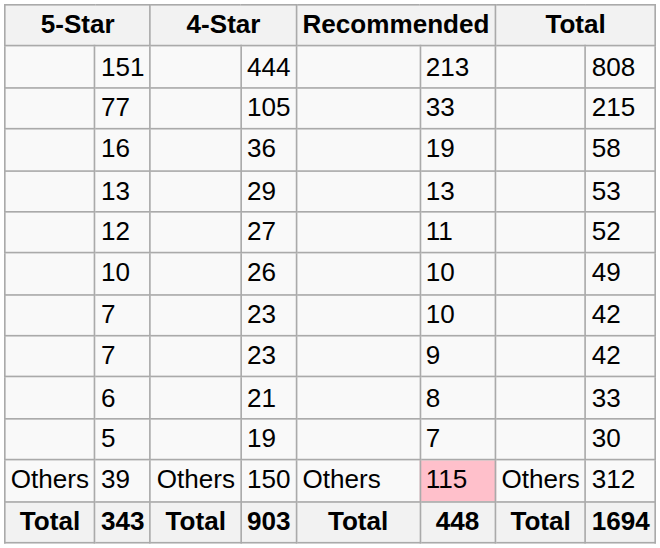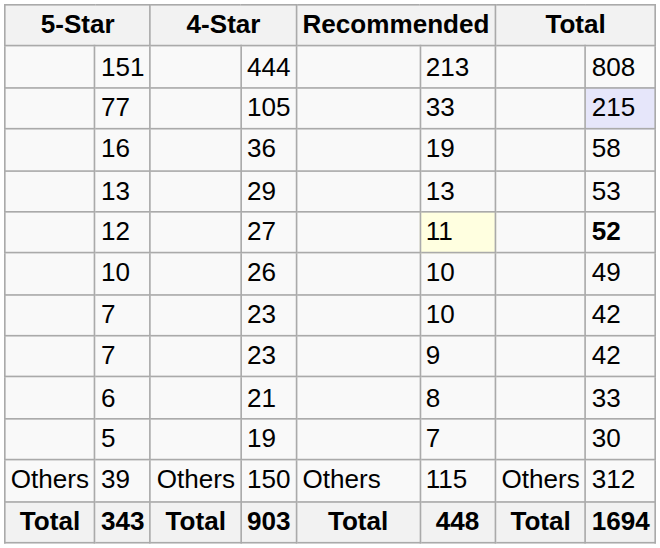(614, 107) no background -> (614, 107) lavender background
(439, 231) no background -> (439, 231) lightyellow background
(606, 231) normal -> (606, 231) bold
(446, 480) pink background -> (446, 480) no background
